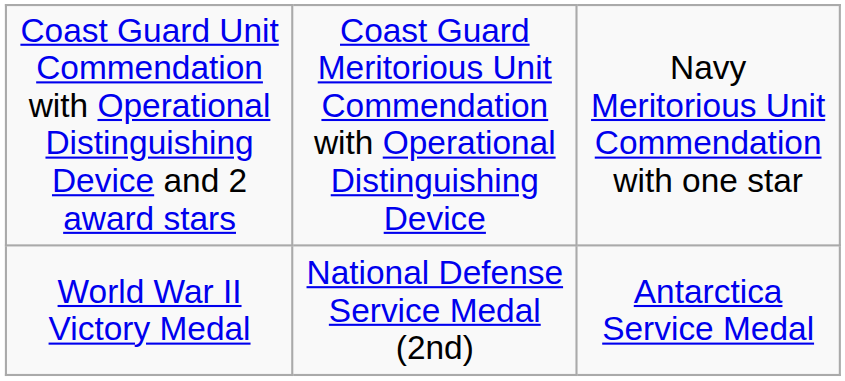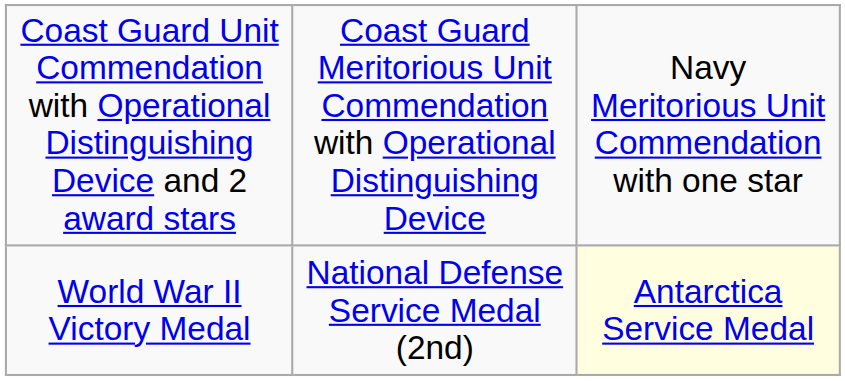(708, 309) no background -> (708, 309) lightyellow background
